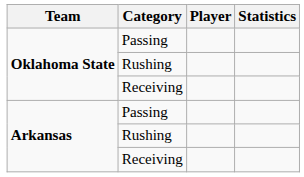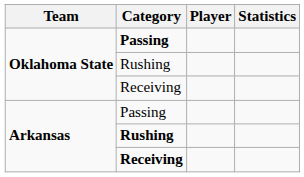(145, 40) normal -> (144, 40) bold
(147, 135) normal -> (147, 135) bold
(152, 159) normal -> (151, 159) bold
